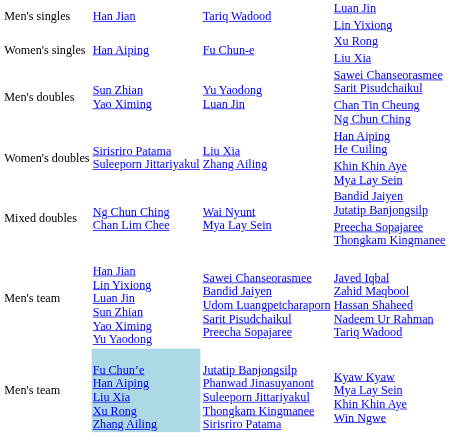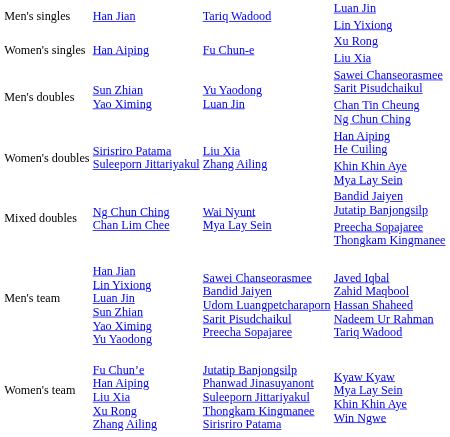(32, 390) Men's team -> (40, 390) Women's team
(125, 397) lightblue background -> (125, 397) no background
